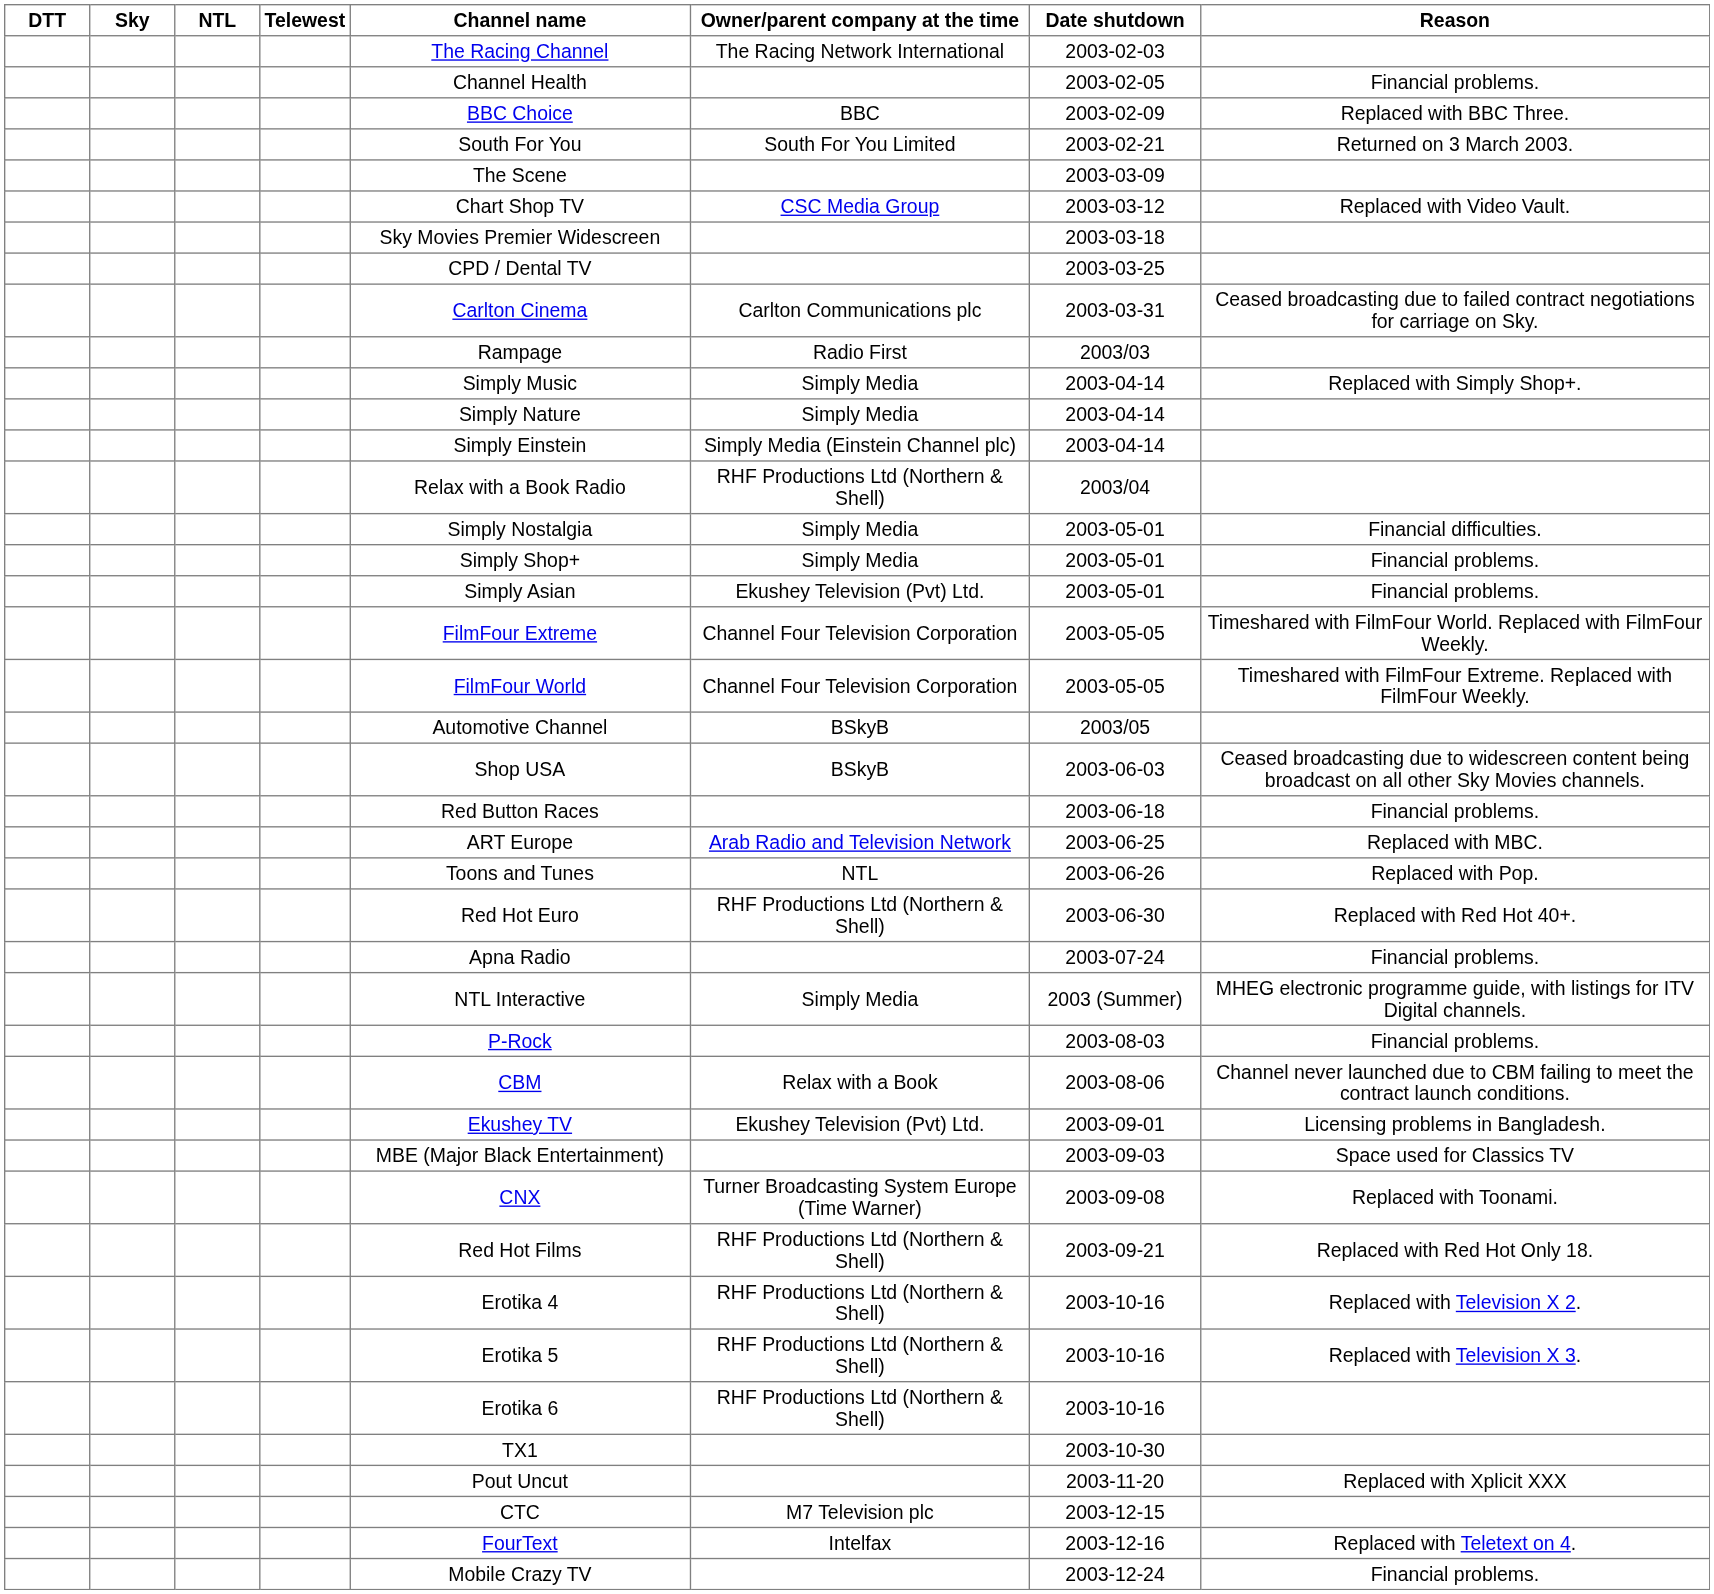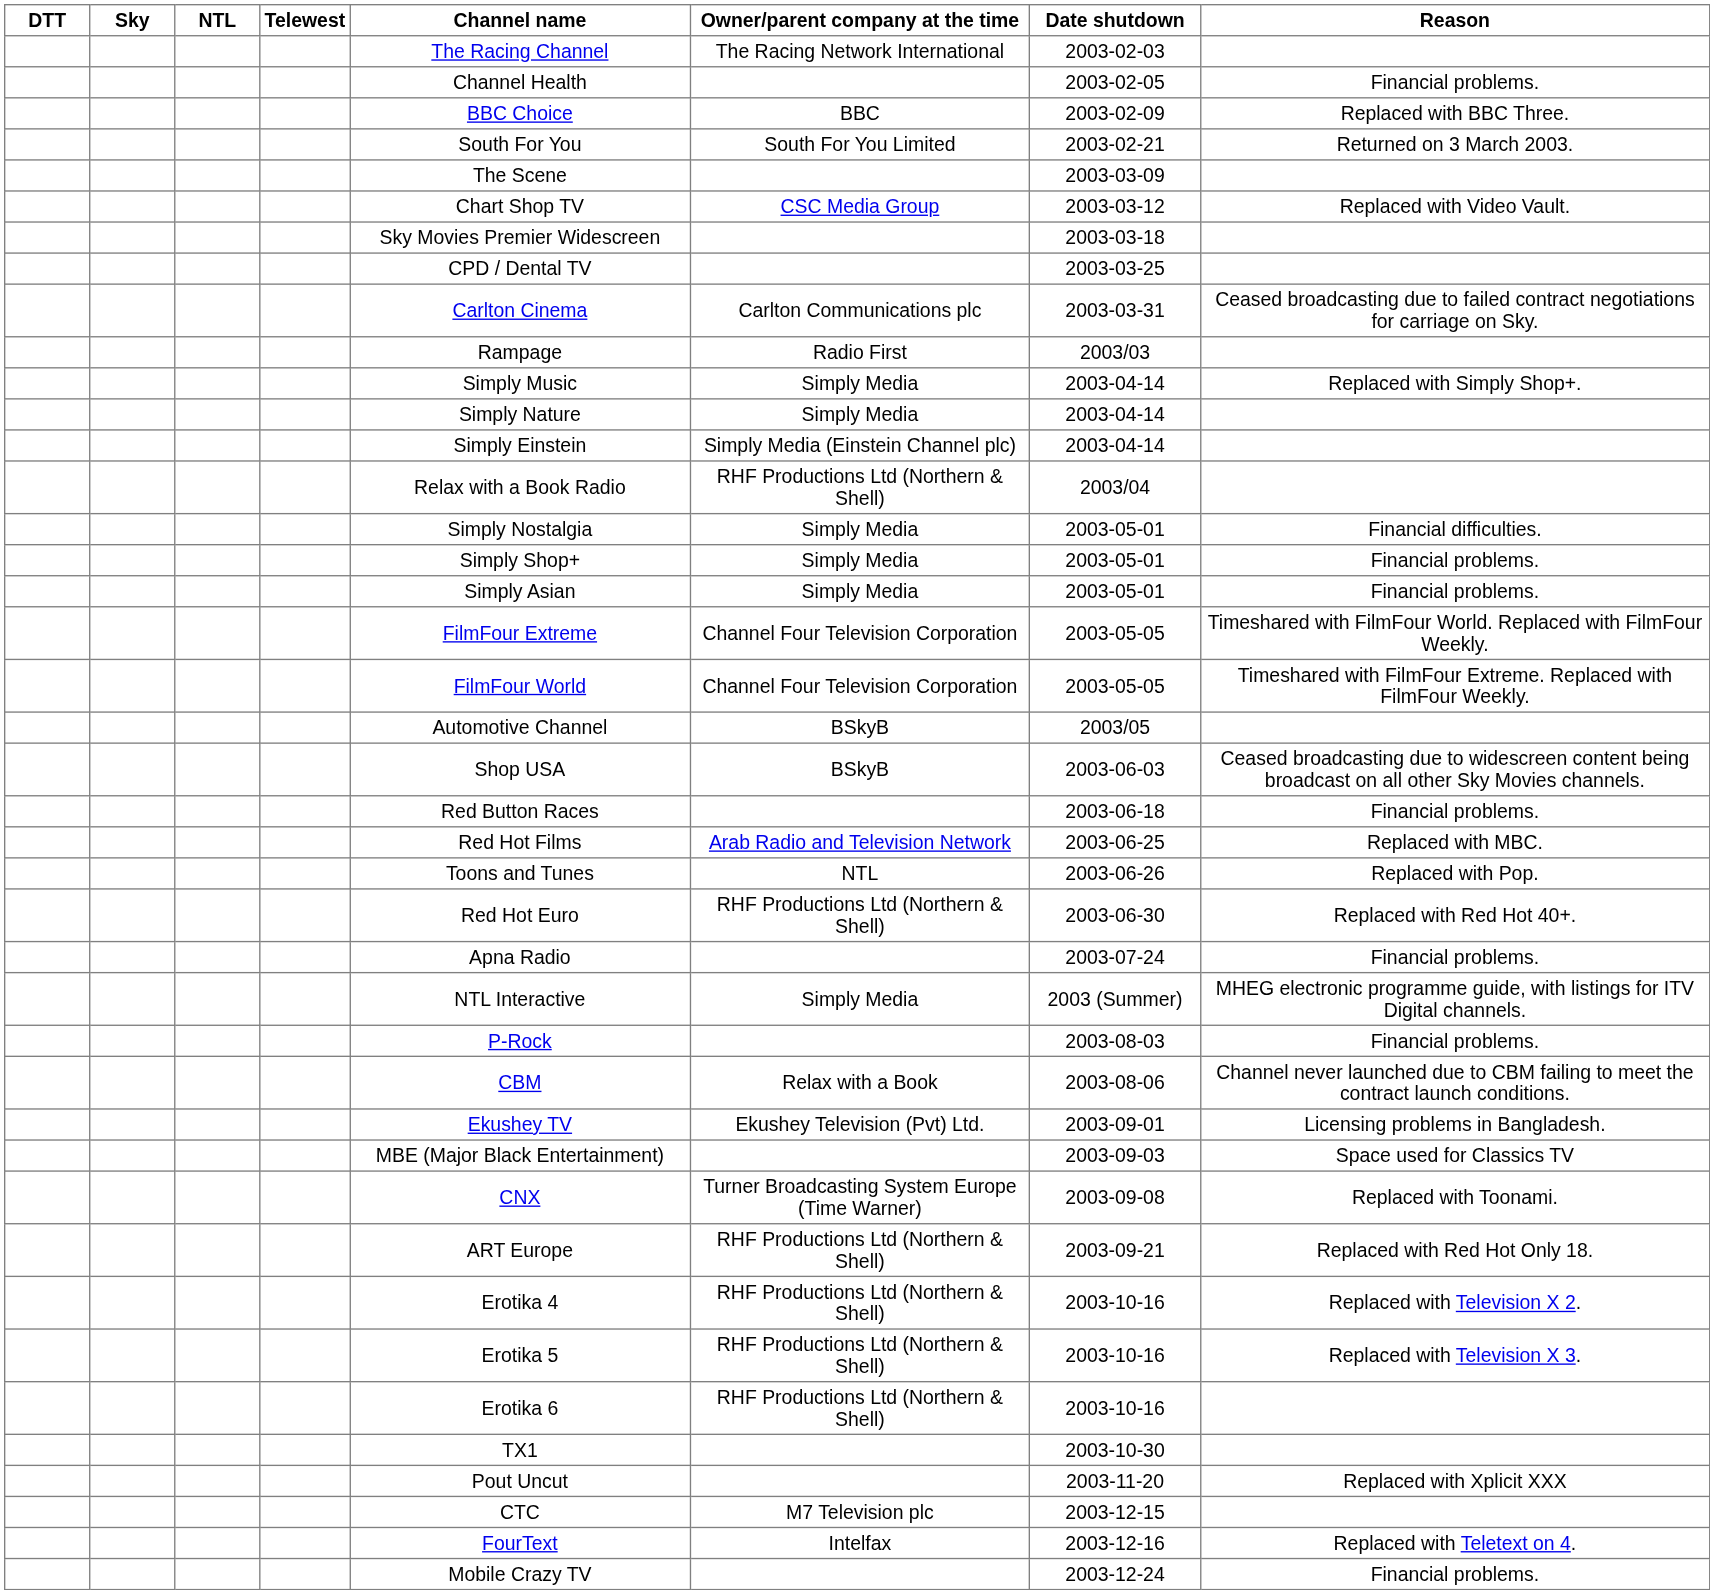(860, 591) Ekushey Television (Pvt) Ltd. -> (860, 591) Simply Media
(520, 842) ART Europe -> (520, 842) Red Hot Films
(520, 1250) Red Hot Films -> (520, 1250) ART Europe
